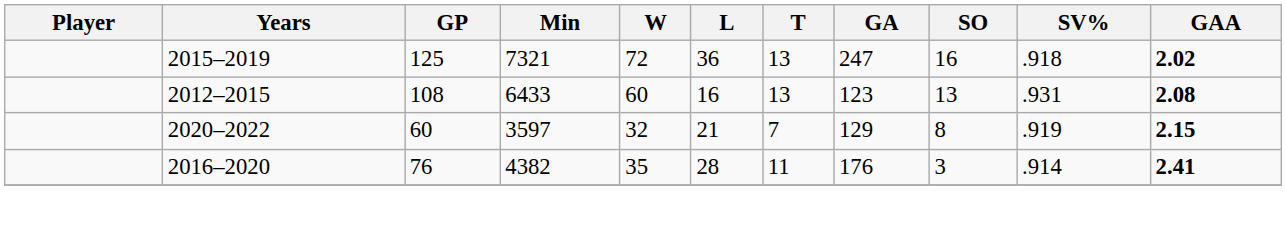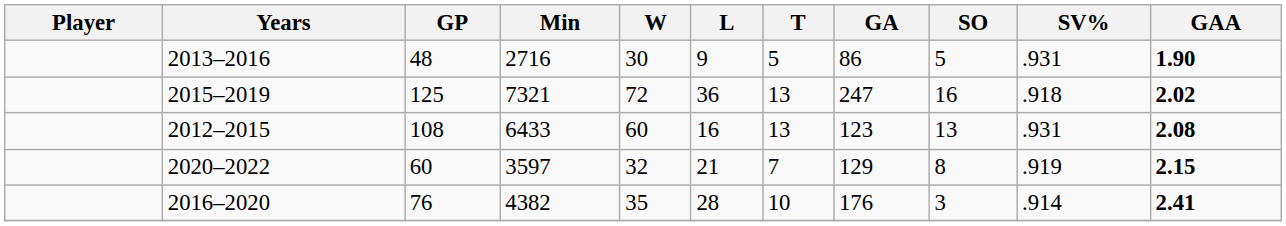+ row: (219, 58)
(779, 166) 11 -> (779, 202) 10
